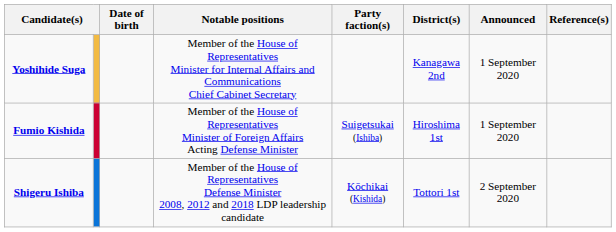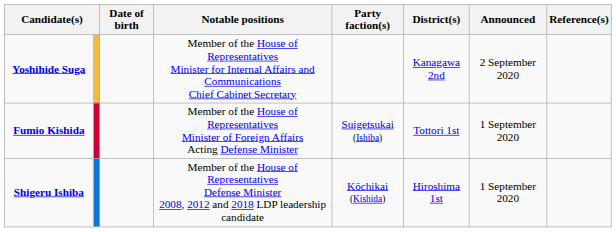(508, 68) 1 September 2020 -> (508, 68) 2 September 2020
(436, 130) Hiroshima 1st -> (436, 130) Tottori 1st
(436, 192) Tottori 1st -> (436, 192) Hiroshima 1st
(508, 192) 2 September 2020 -> (508, 192) 1 September 2020
